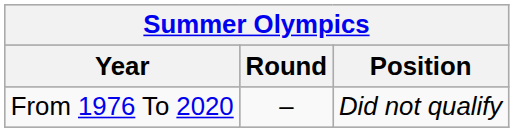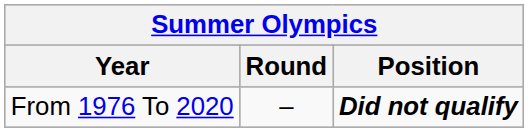(421, 106) normal -> (428, 106) bold
